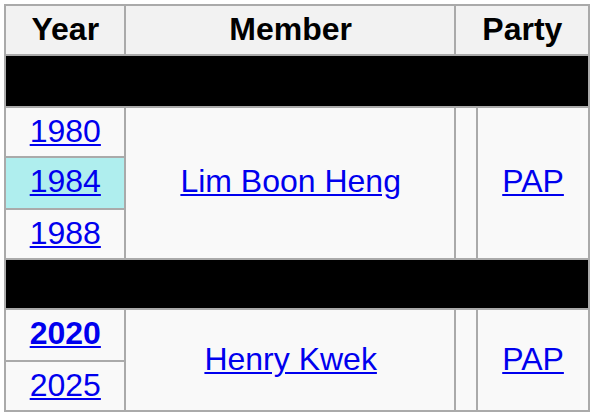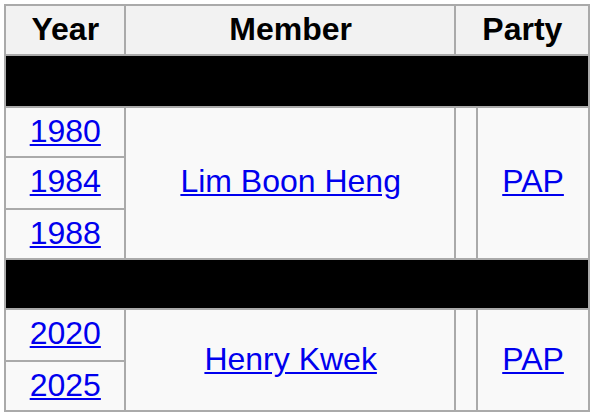(65, 182) paleturquoise background -> (65, 182) no background
(65, 334) bold -> (65, 334) normal
